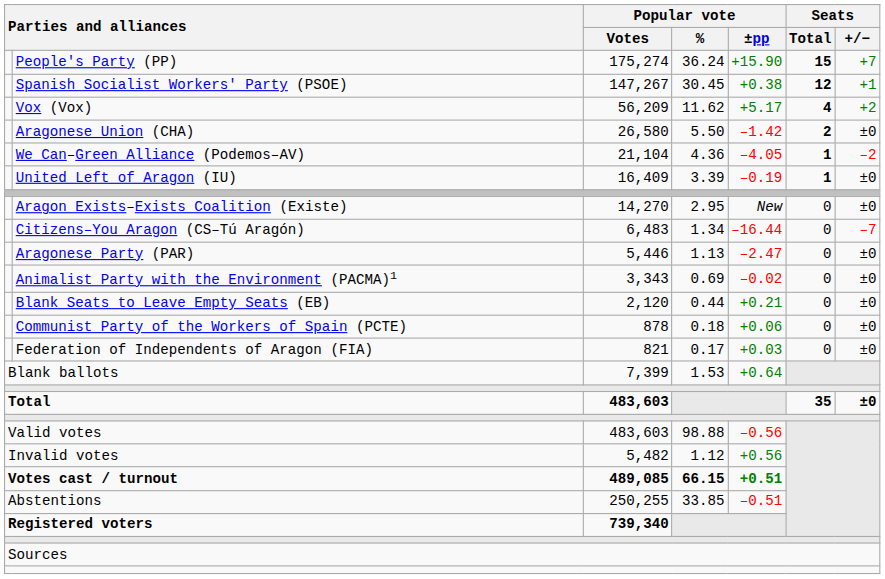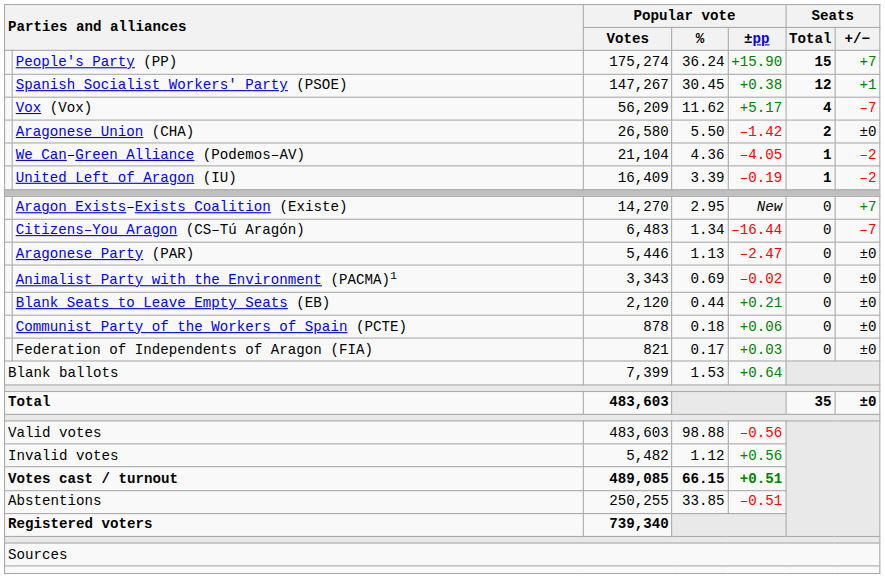(868, 108) +2 -> (868, 108) –7
(868, 178) ±0 -> (868, 178) –2
(868, 208) ±0 -> (868, 208) +7
